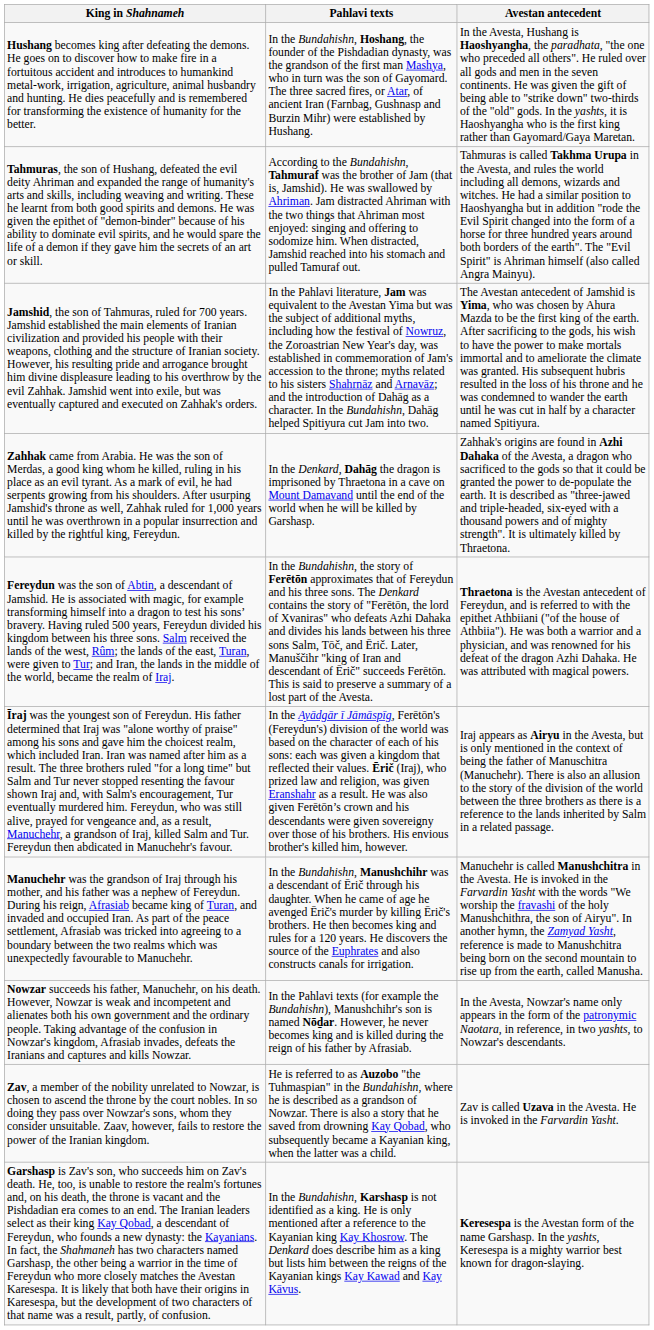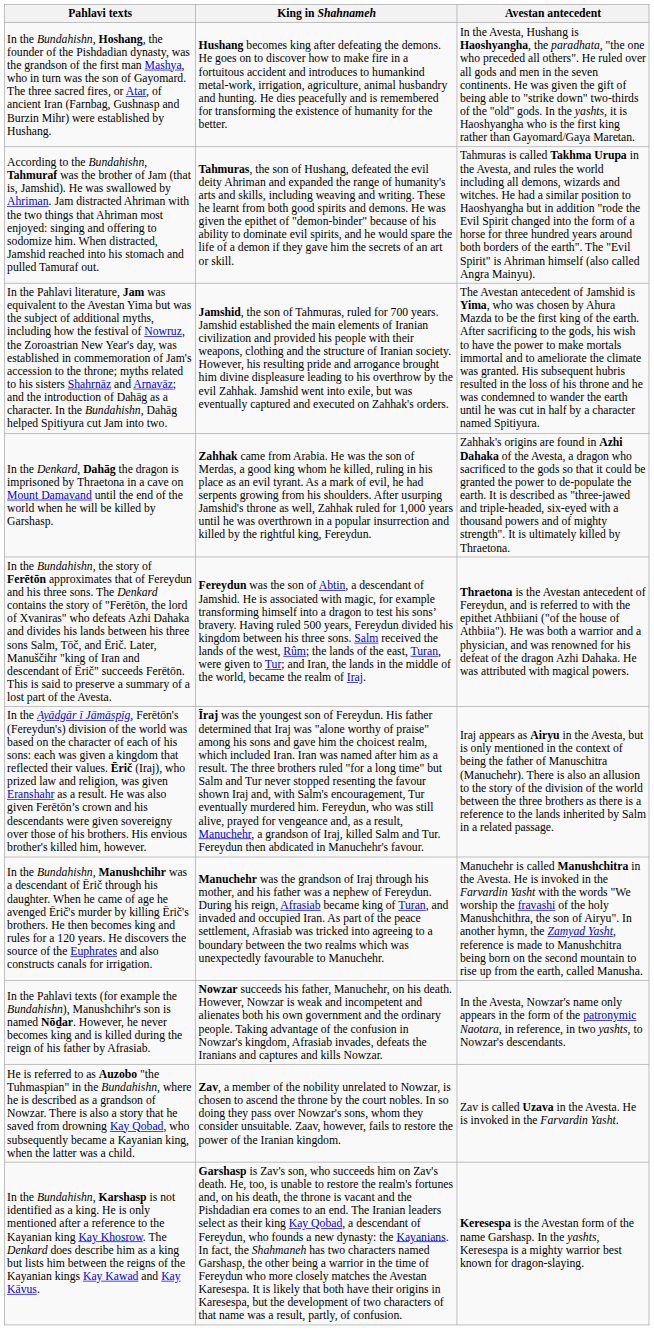columns swapped: (135, 13) <-> (361, 13)
